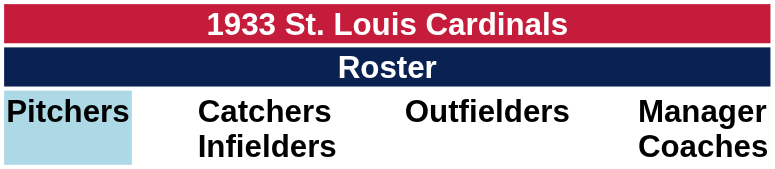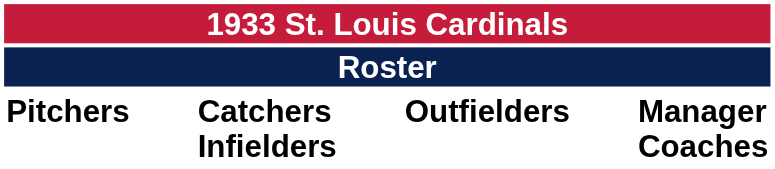(68, 110) lightblue background -> (68, 110) no background
